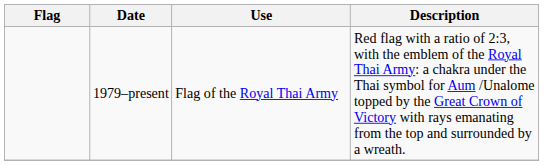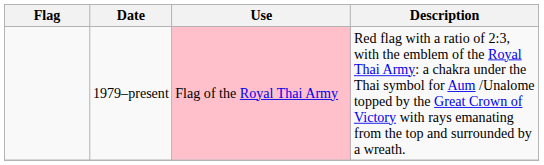(257, 93) no background -> (257, 93) pink background
